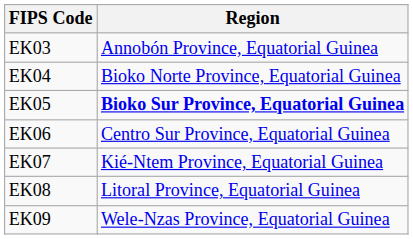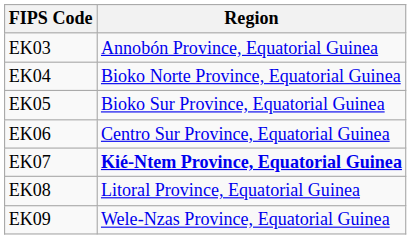(253, 104) bold -> (243, 104) normal
(242, 162) normal -> (251, 162) bold
